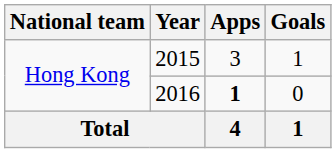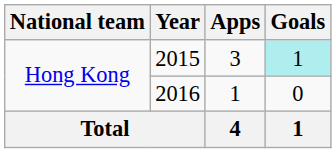(298, 57) no background -> (298, 57) paleturquoise background
(235, 93) bold -> (235, 93) normal
